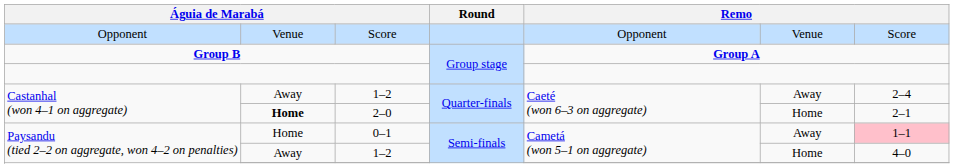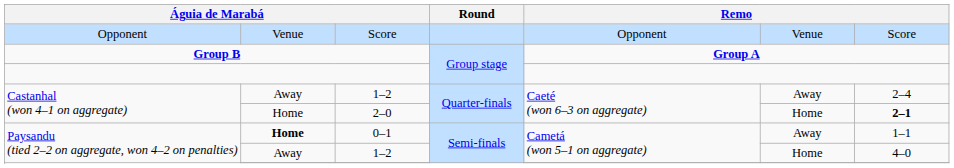(288, 113) bold -> (288, 113) normal
(902, 113) normal -> (902, 113) bold
(288, 133) normal -> (288, 133) bold
(902, 133) pink background -> (902, 133) no background
